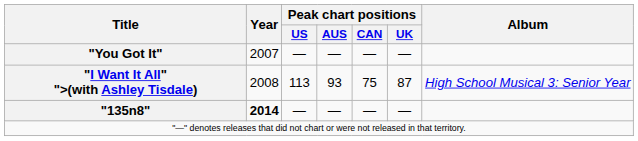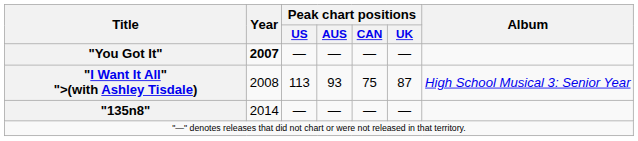(264, 54) normal -> (264, 54) bold
(264, 110) bold -> (264, 110) normal
